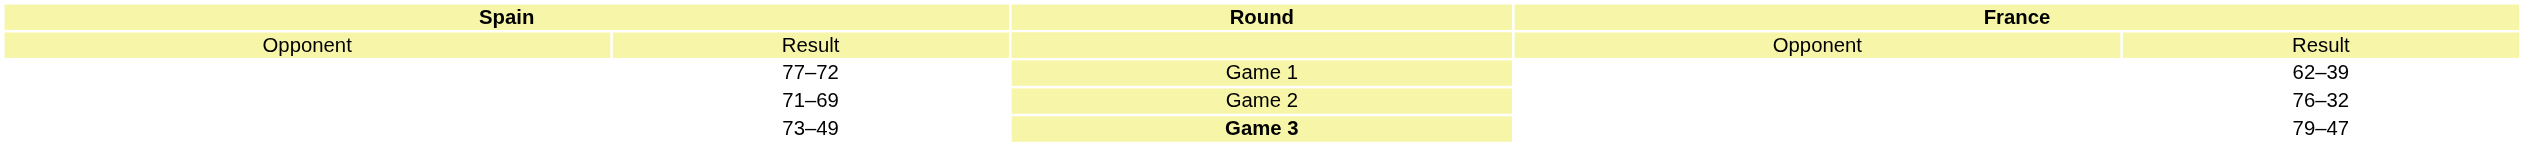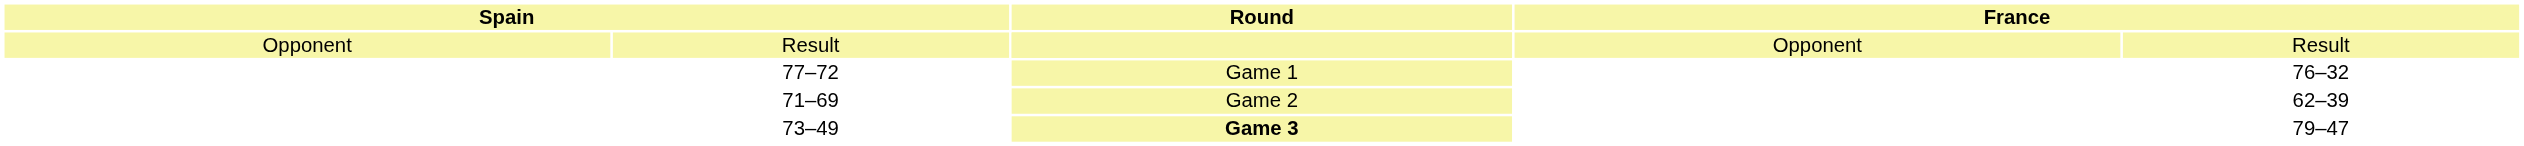(2321, 72) 62–39 -> (2321, 72) 76–32
(2321, 100) 76–32 -> (2321, 100) 62–39
